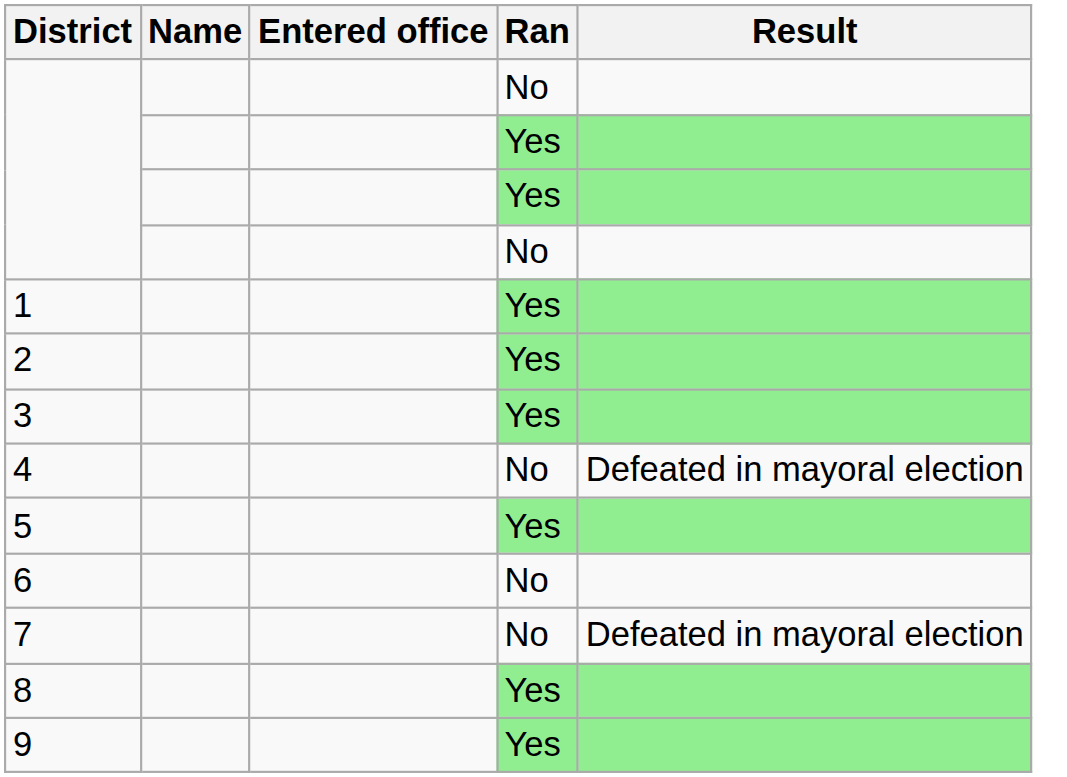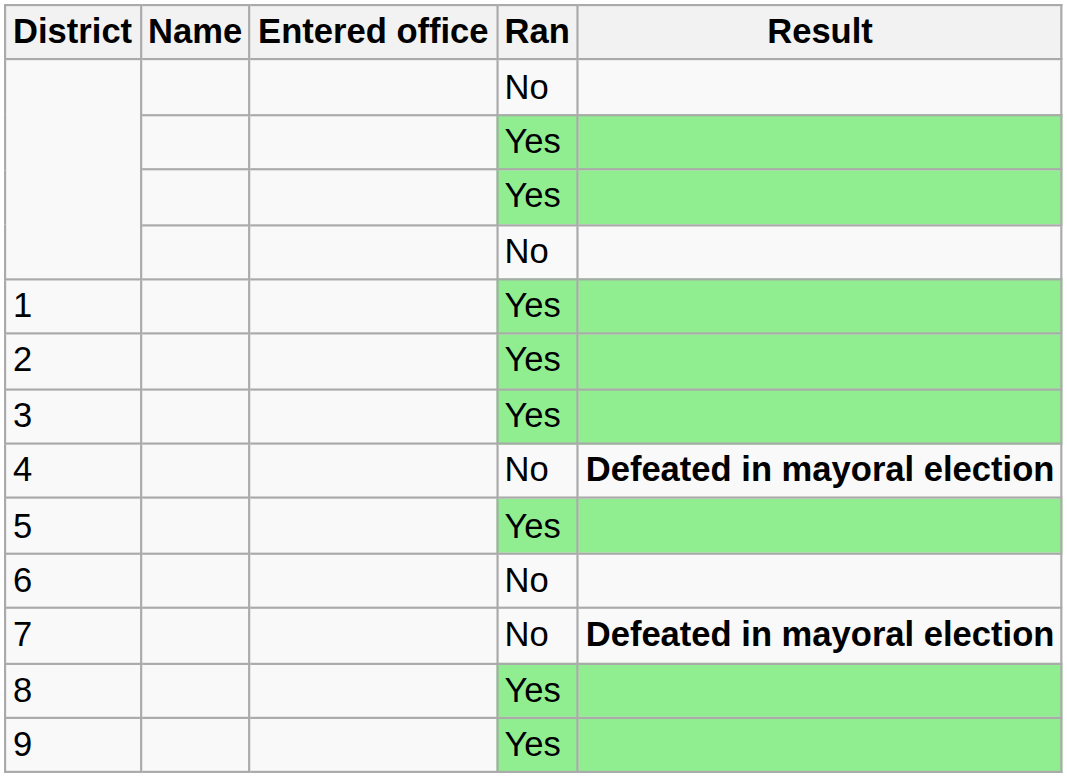(805, 470) normal -> (820, 470) bold
(805, 634) normal -> (820, 634) bold
